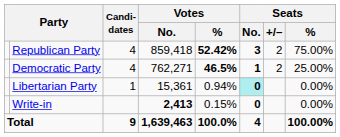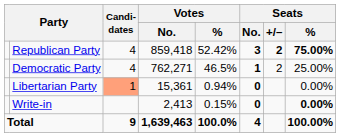(217, 50) bold -> (217, 50) normal
(279, 50) normal -> (279, 50) bold
(314, 50) normal -> (314, 50) bold
(220, 68) bold -> (220, 68) normal
(133, 86) no background -> (133, 86) lightsalmon background
(257, 86) paleturquoise background -> (257, 86) no background
(178, 104) bold -> (178, 104) normal
(317, 104) normal -> (317, 104) bold
